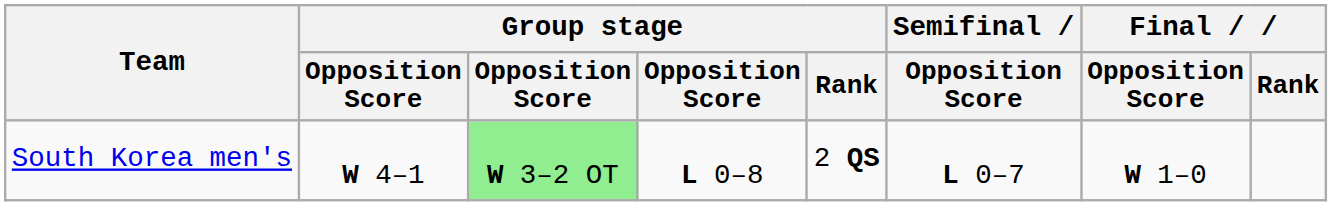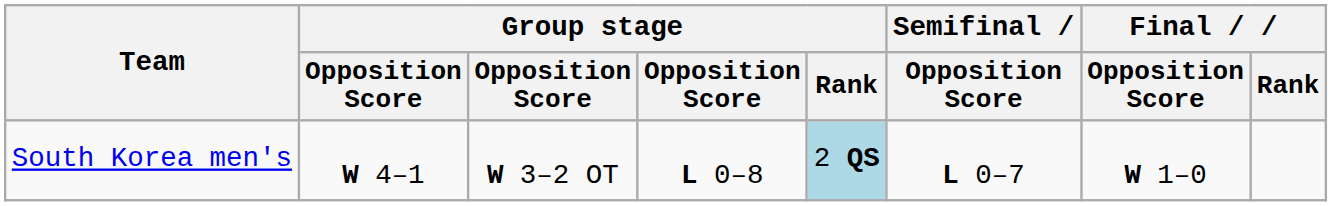(553, 176) lightgreen background -> (553, 176) no background
(847, 160) no background -> (847, 160) lightblue background
